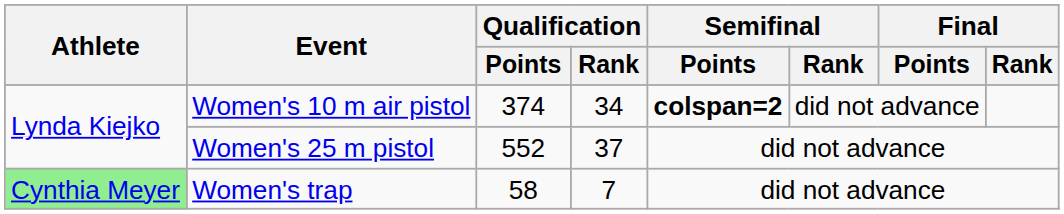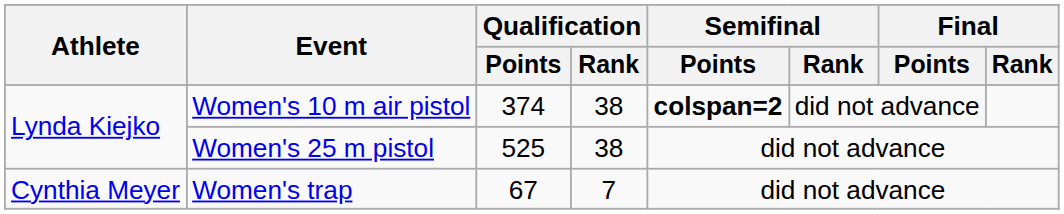(609, 106) 34 -> (609, 106) 38
(523, 148) 552 -> (523, 148) 525
(609, 148) 37 -> (609, 148) 38
(95, 189) lightgreen background -> (95, 189) no background
(523, 189) 58 -> (523, 189) 67
